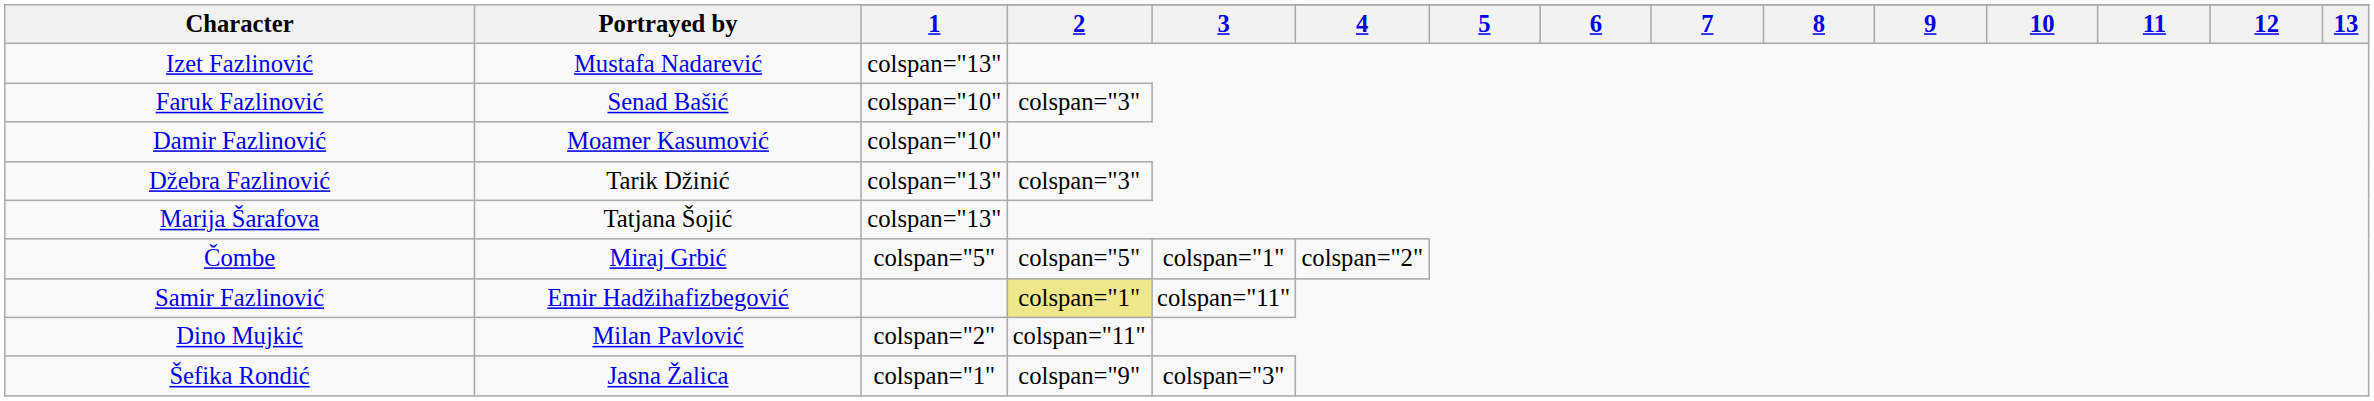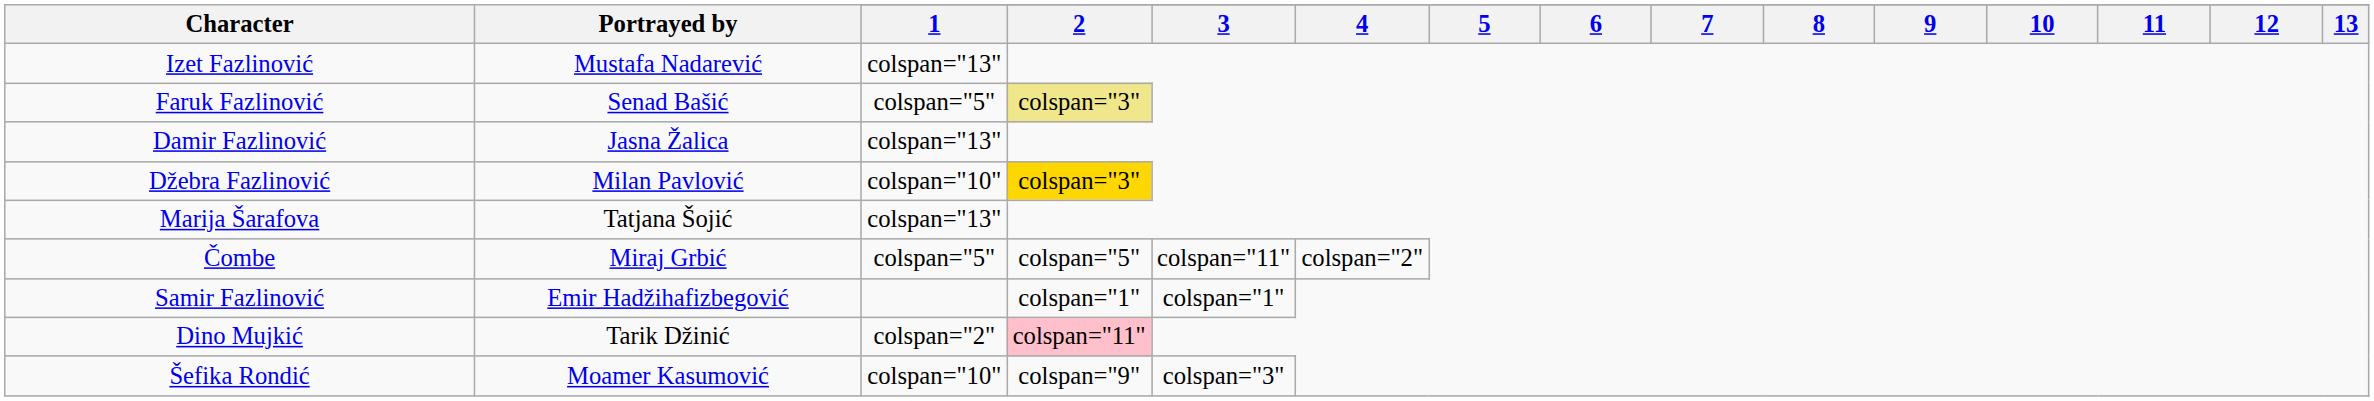(934, 102) colspan="10" -> (934, 102) colspan="5"
(1079, 102) no background -> (1079, 102) khaki background
(668, 141) Moamer Kasumović -> (668, 141) Jasna Žalica
(934, 141) colspan="10" -> (934, 141) colspan="13"
(668, 180) Tarik Džinić -> (668, 180) Milan Pavlović
(934, 180) colspan="13" -> (934, 180) colspan="10"
(1079, 180) no background -> (1079, 180) gold background
(1224, 258) colspan="1" -> (1224, 258) colspan="11"
(1079, 297) khaki background -> (1079, 297) no background
(1224, 297) colspan="11" -> (1224, 297) colspan="1"
(668, 336) Milan Pavlović -> (668, 336) Tarik Džinić
(1079, 336) no background -> (1079, 336) pink background
(668, 375) Jasna Žalica -> (668, 375) Moamer Kasumović
(934, 375) colspan="1" -> (934, 375) colspan="10"
